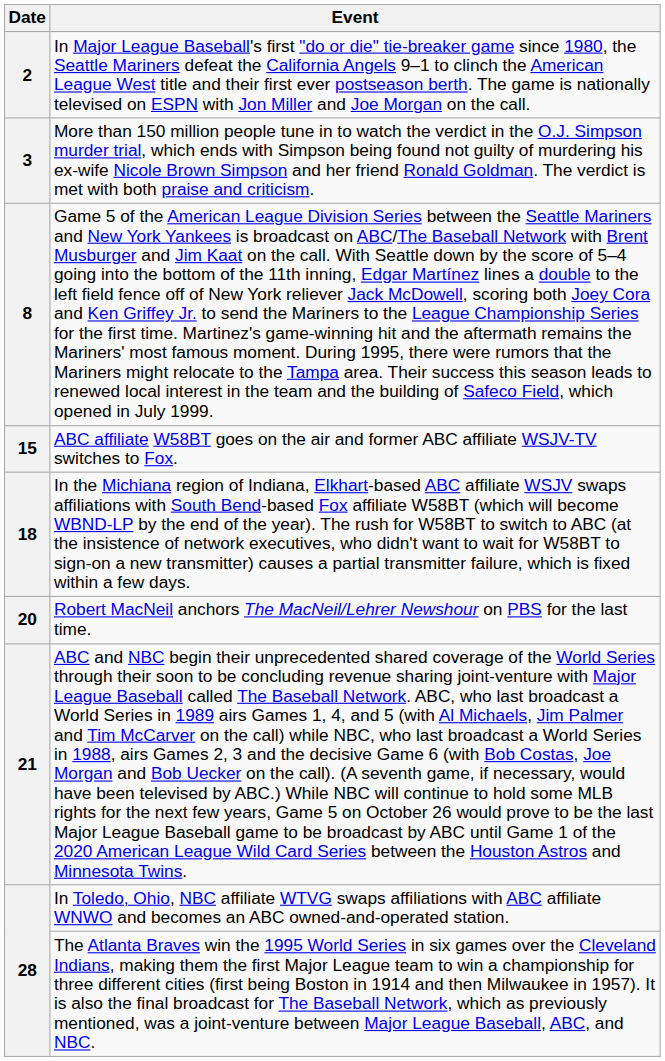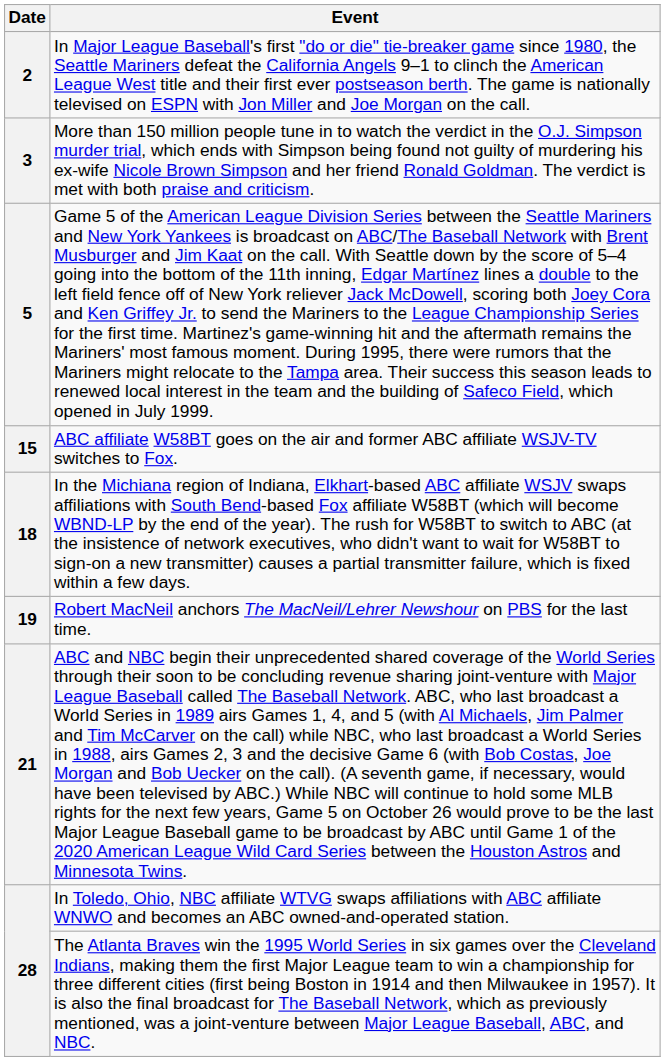(27, 314) 8 -> (27, 314) 5
(27, 620) 20 -> (27, 620) 19
